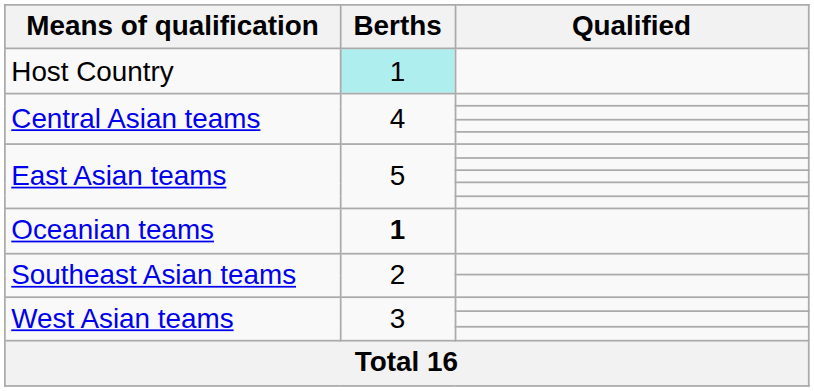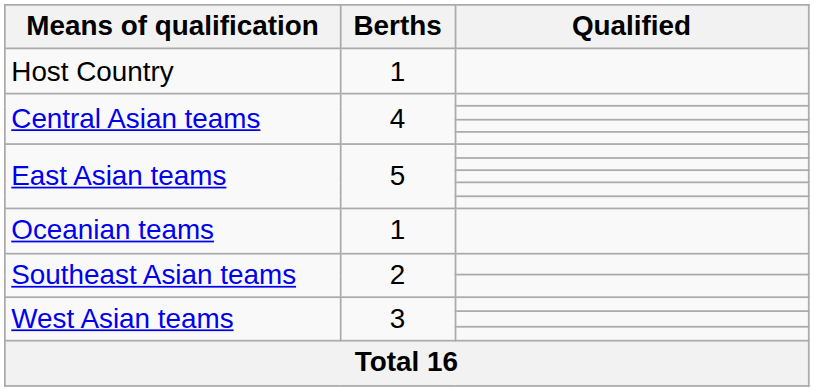(398, 70) paleturquoise background -> (398, 70) no background
(398, 230) bold -> (398, 230) normal
